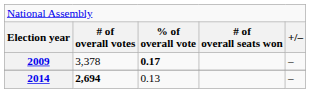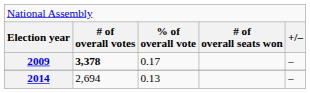(88, 61) normal -> (88, 61) bold
(150, 61) bold -> (150, 61) normal
(88, 79) bold -> (88, 79) normal
